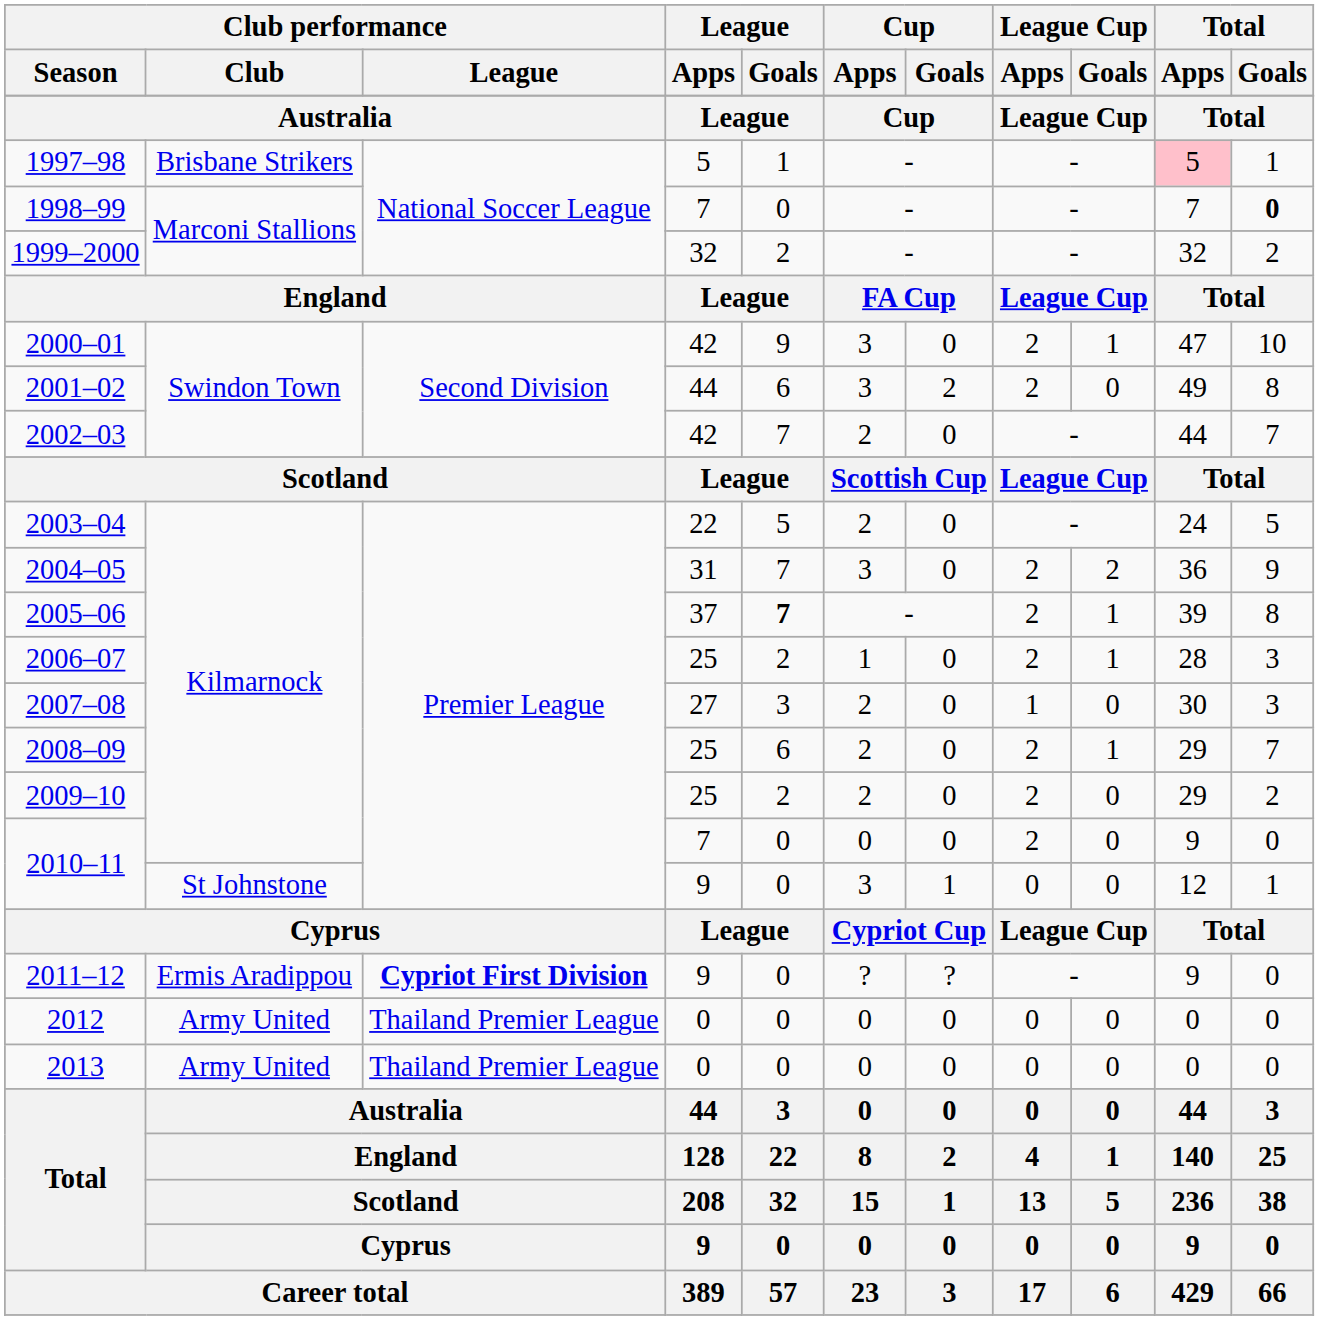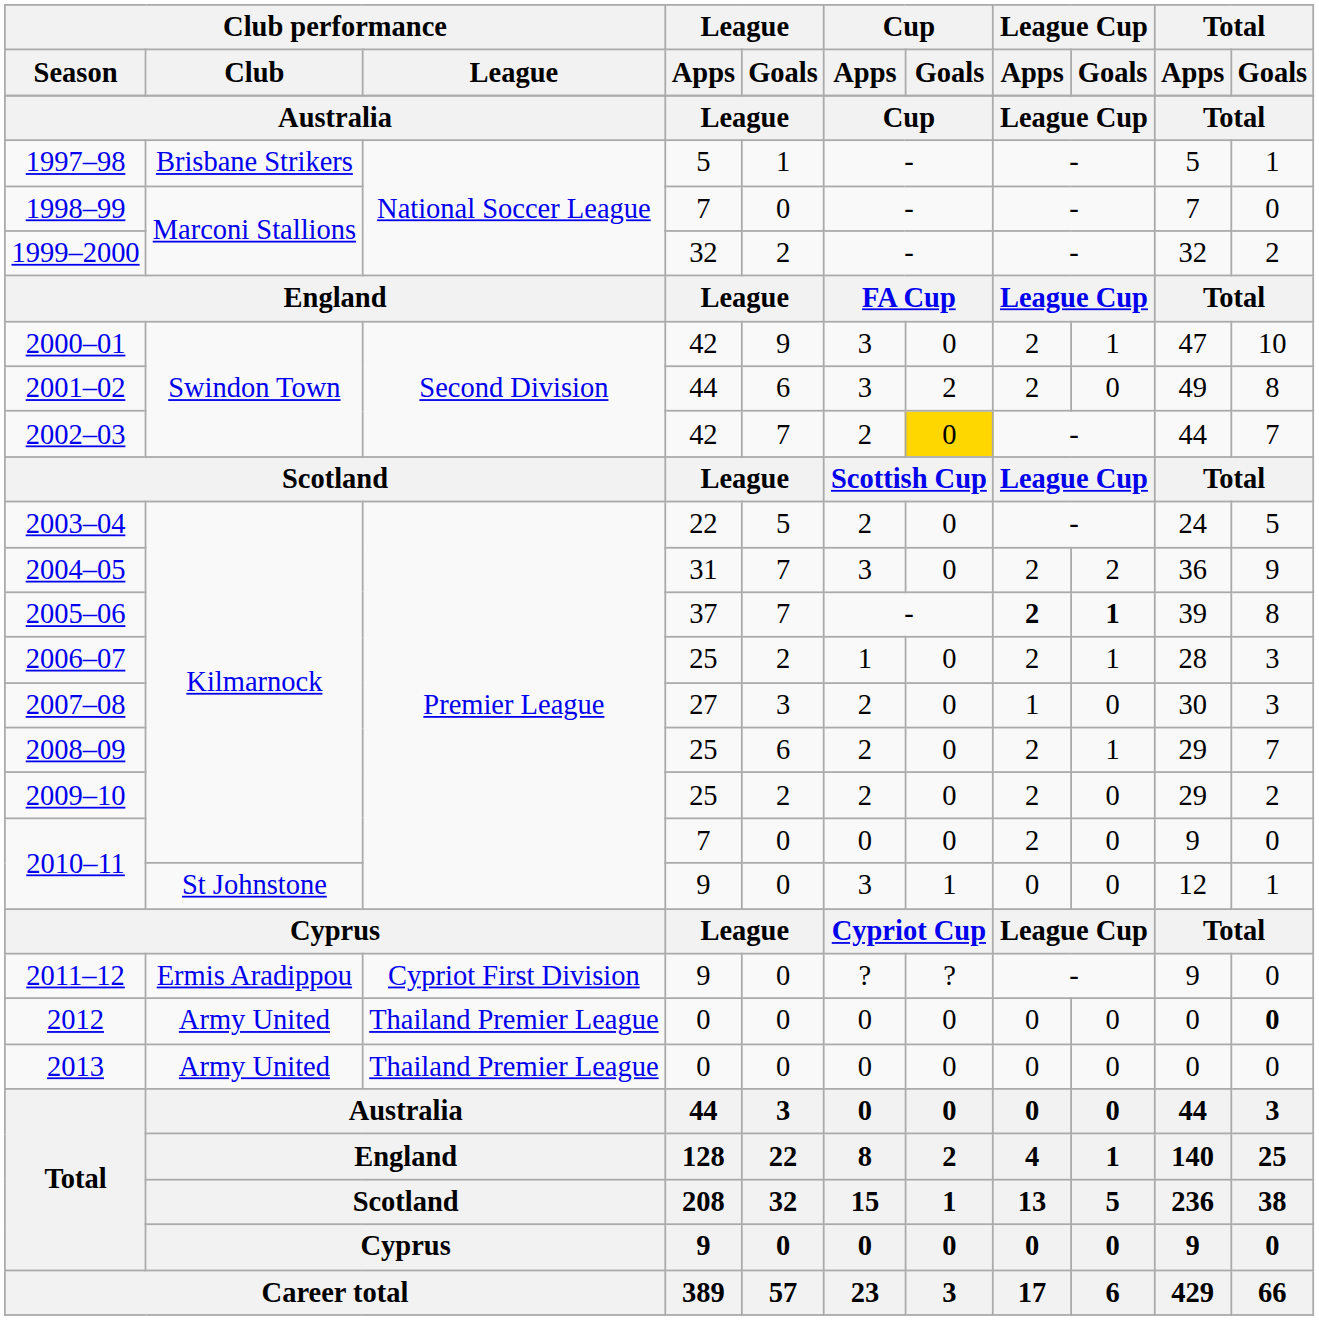(1193, 162) pink background -> (1193, 162) no background
(1272, 207) bold -> (1272, 207) normal
(949, 433) no background -> (949, 433) gold background
(783, 614) bold -> (783, 614) normal
(1032, 614) normal -> (1032, 614) bold
(1113, 614) normal -> (1113, 614) bold
(514, 975) bold -> (514, 975) normal
(1272, 1020) normal -> (1272, 1020) bold
